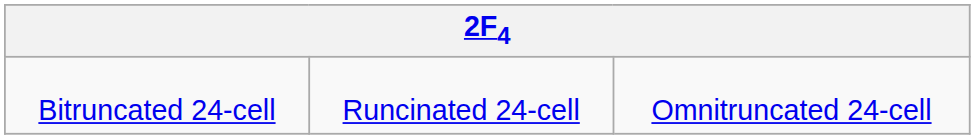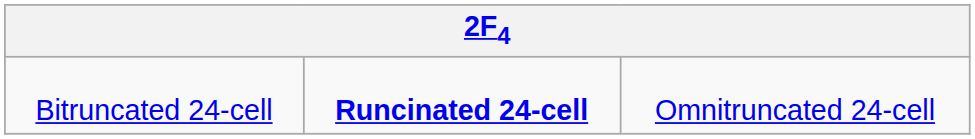(461, 110) normal -> (462, 110) bold
